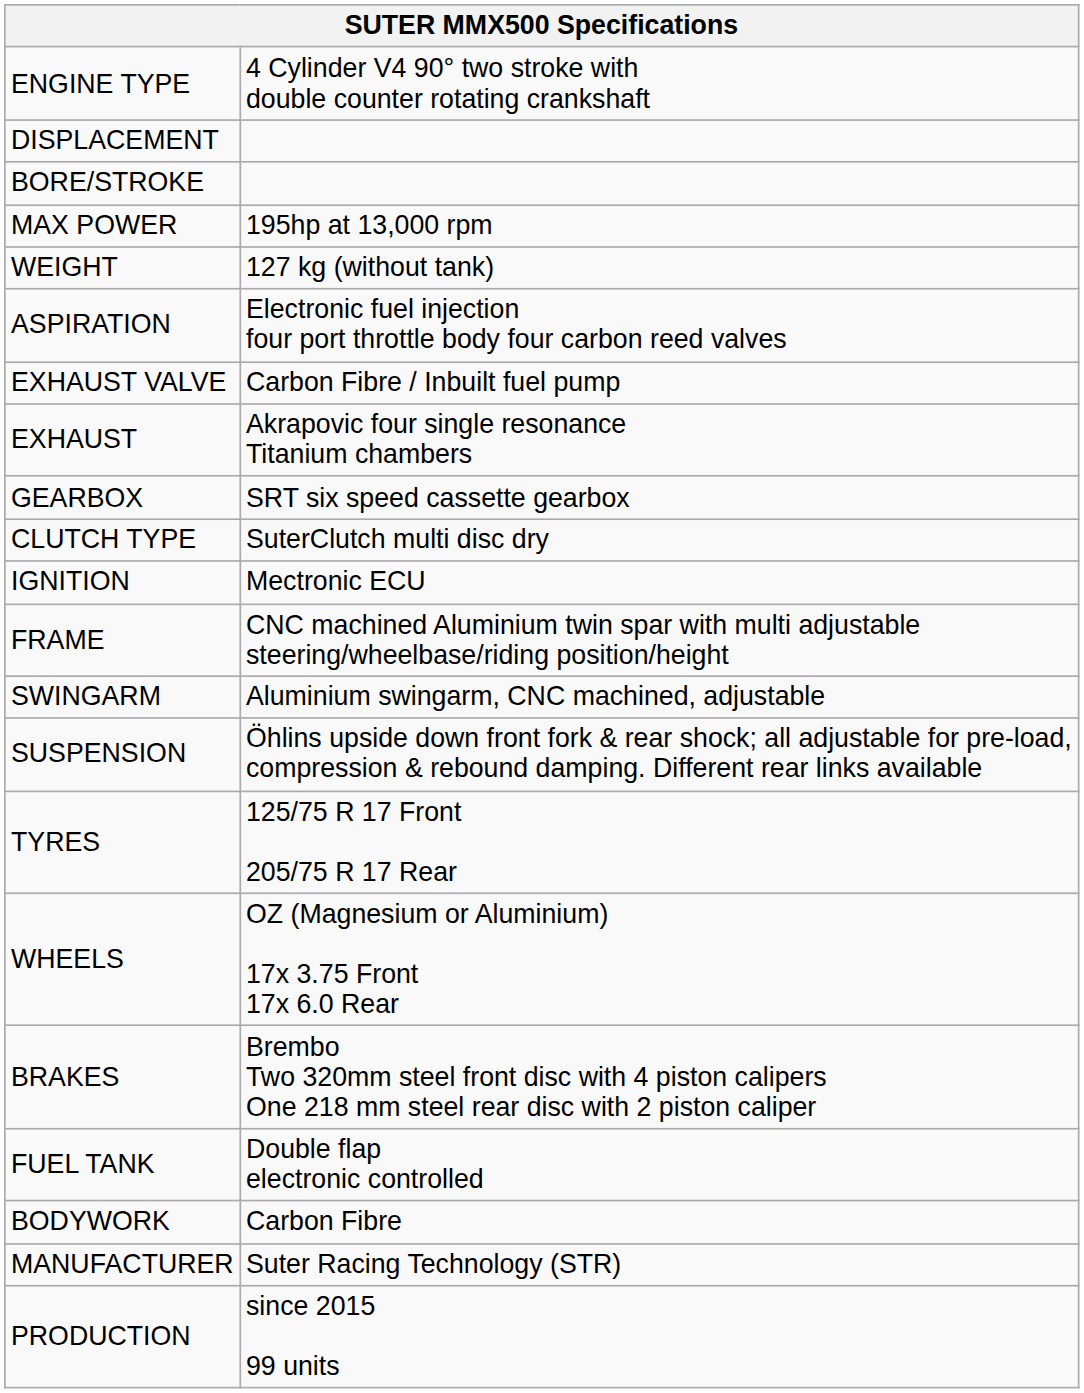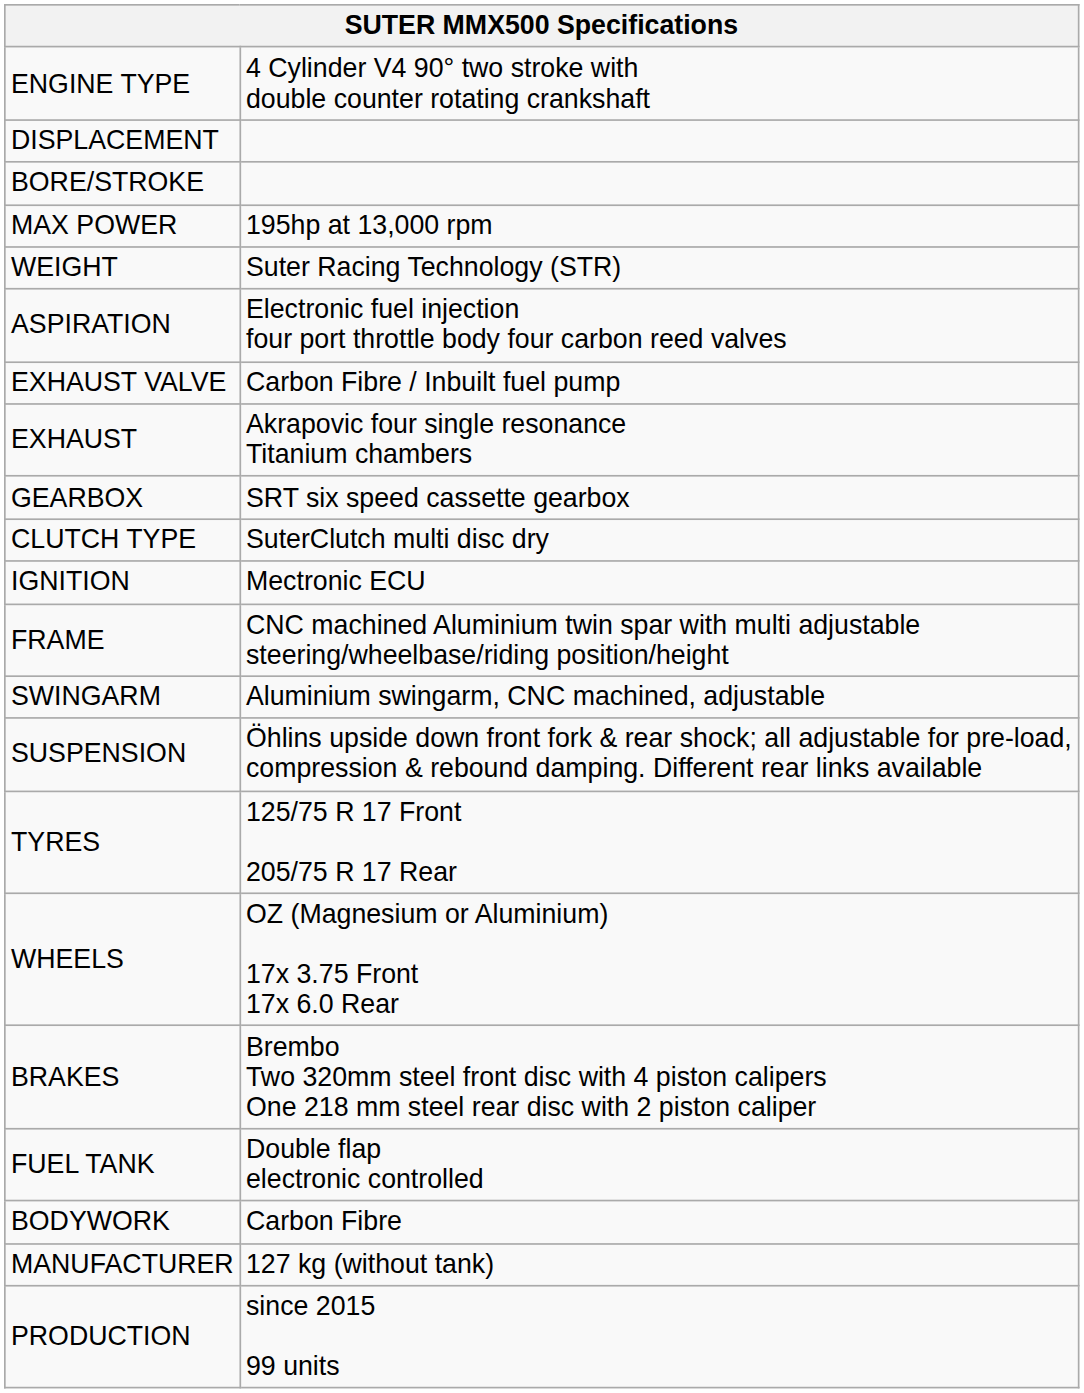(370, 267) 127 kg (without tank) -> (434, 267) Suter Racing Technology (STR)
(434, 1263) Suter Racing Technology (STR) -> (370, 1263) 127 kg (without tank)
